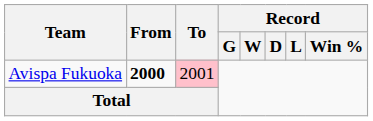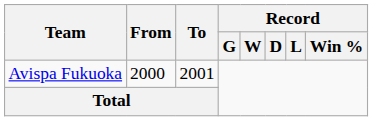(148, 73) bold -> (148, 73) normal
(197, 73) pink background -> (197, 73) no background
